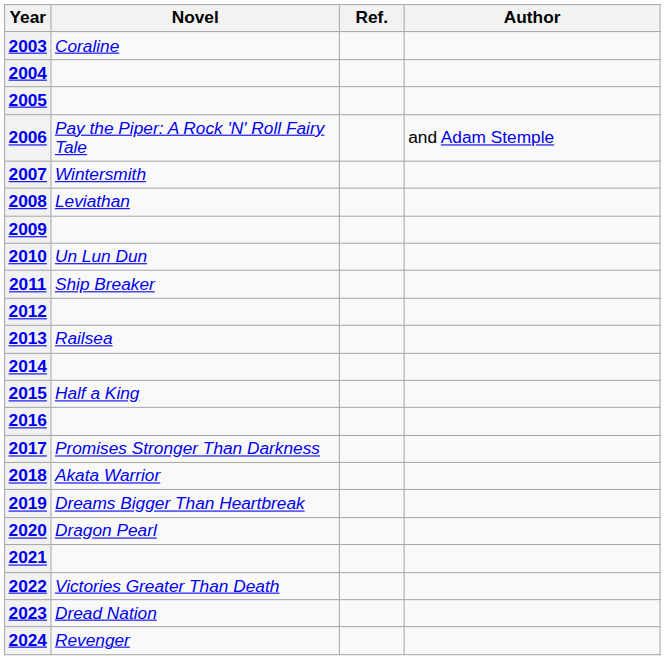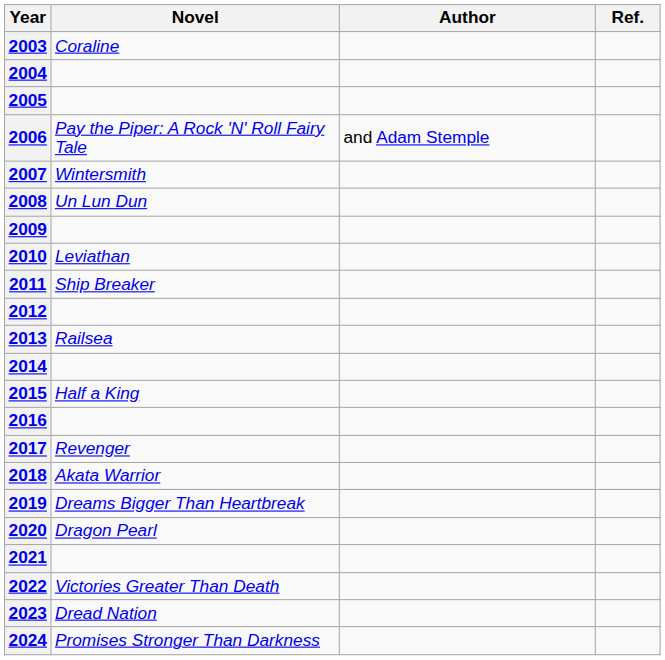columns swapped: (532, 18) <-> (372, 18)
(92, 202) Leviathan -> (101, 202) Un Lun Dun
(101, 256) Un Lun Dun -> (92, 256) Leviathan
(187, 448) Promises Stronger Than Darkness -> (92, 448) Revenger
(92, 640) Revenger -> (187, 640) Promises Stronger Than Darkness
